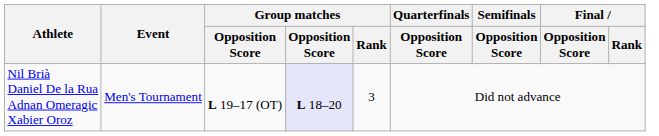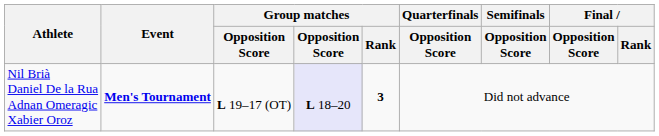(153, 97) normal -> (158, 97) bold
(372, 97) normal -> (381, 97) bold
